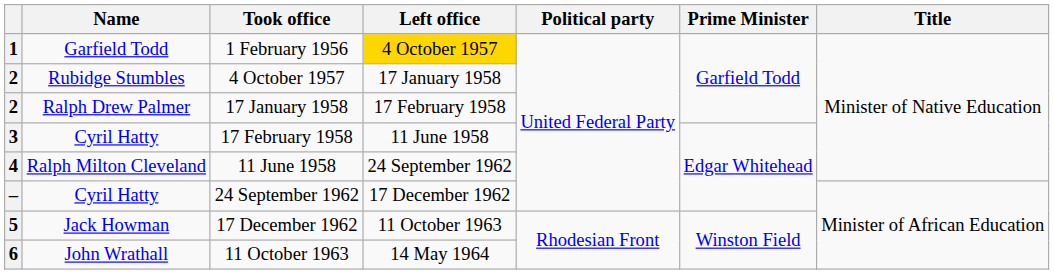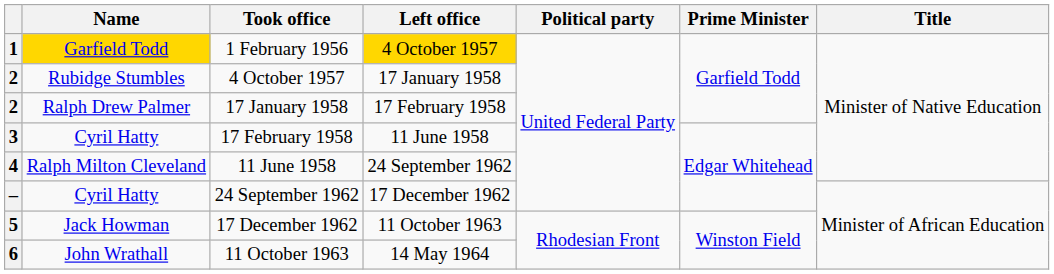(116, 48) no background -> (116, 48) gold background
